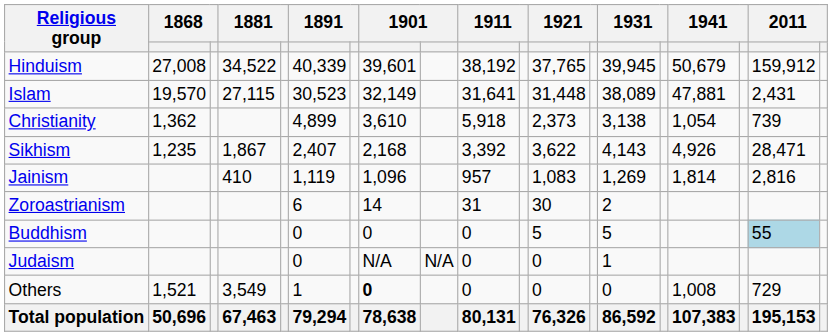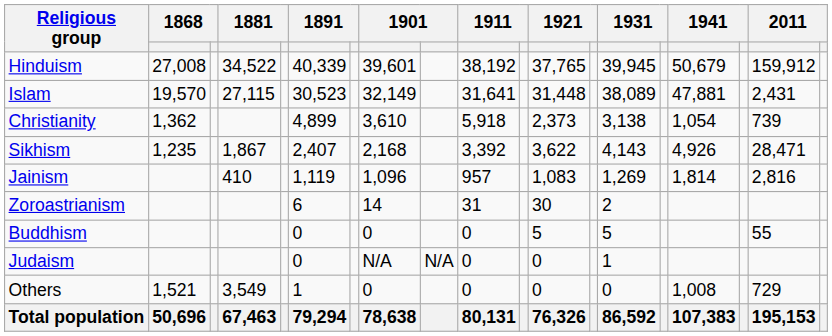(762, 233) lightblue background -> (762, 233) no background
(367, 289) bold -> (367, 289) normal
